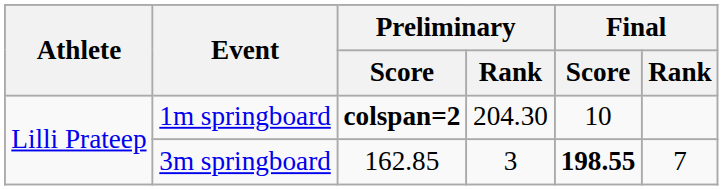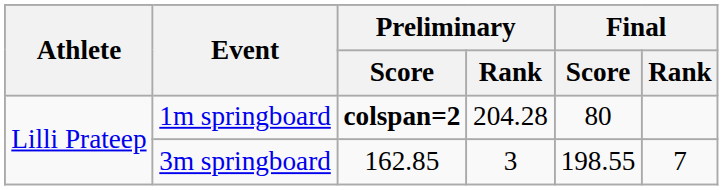(510, 117) 204.30 -> (510, 117) 204.28
(598, 117) 10 -> (598, 117) 80
(598, 161) bold -> (598, 161) normal
